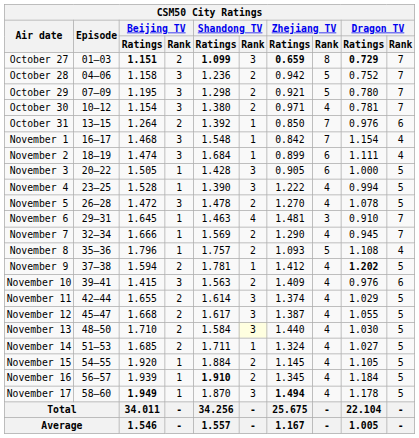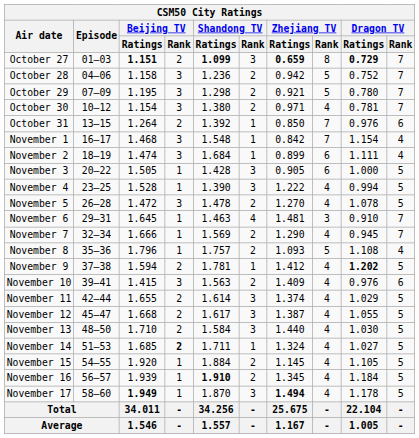(253, 330) lightyellow background -> (253, 330) no background
(179, 346) normal -> (179, 346) bold
